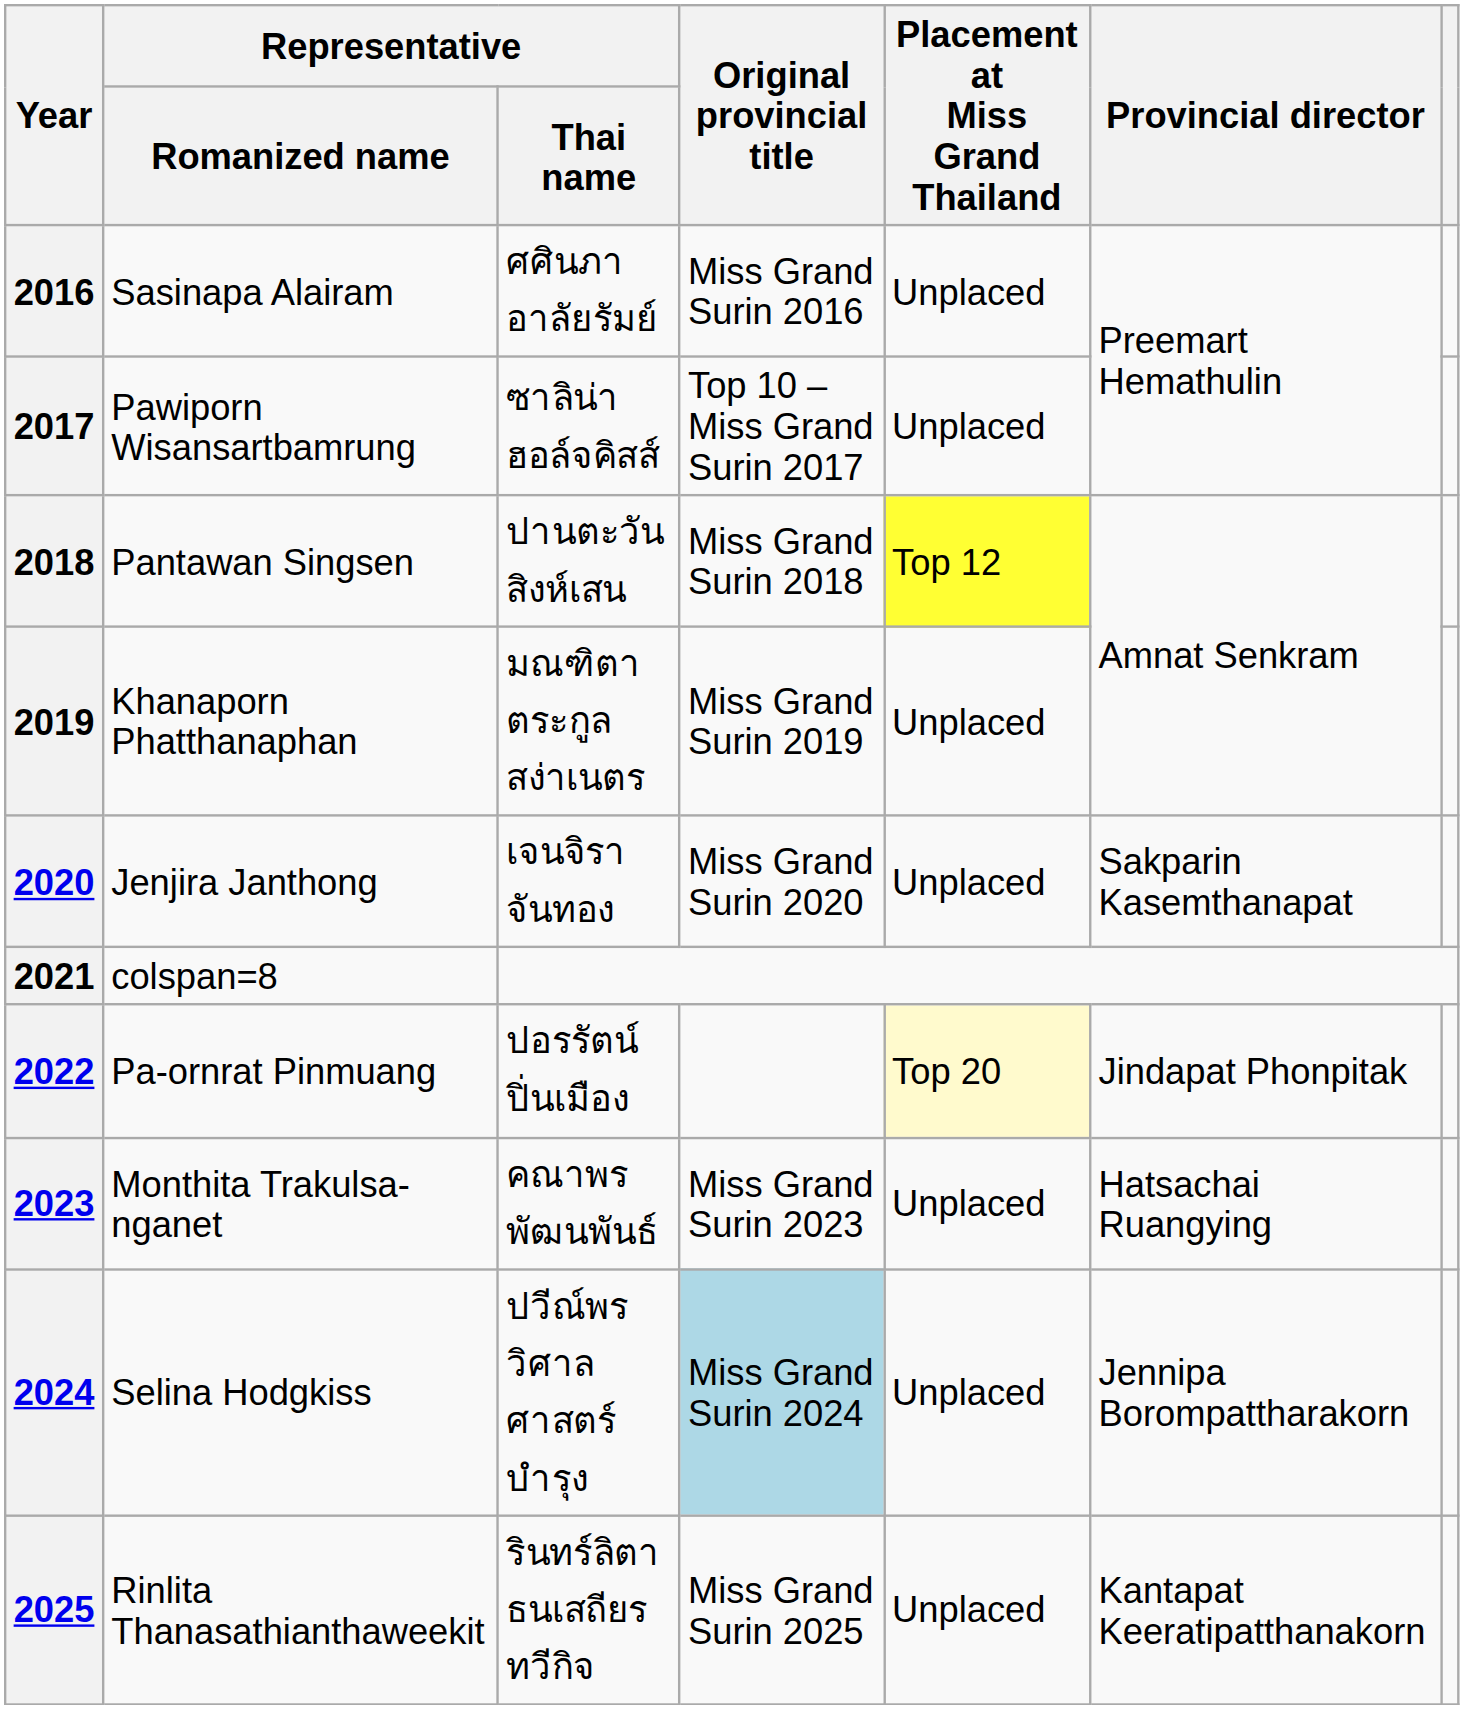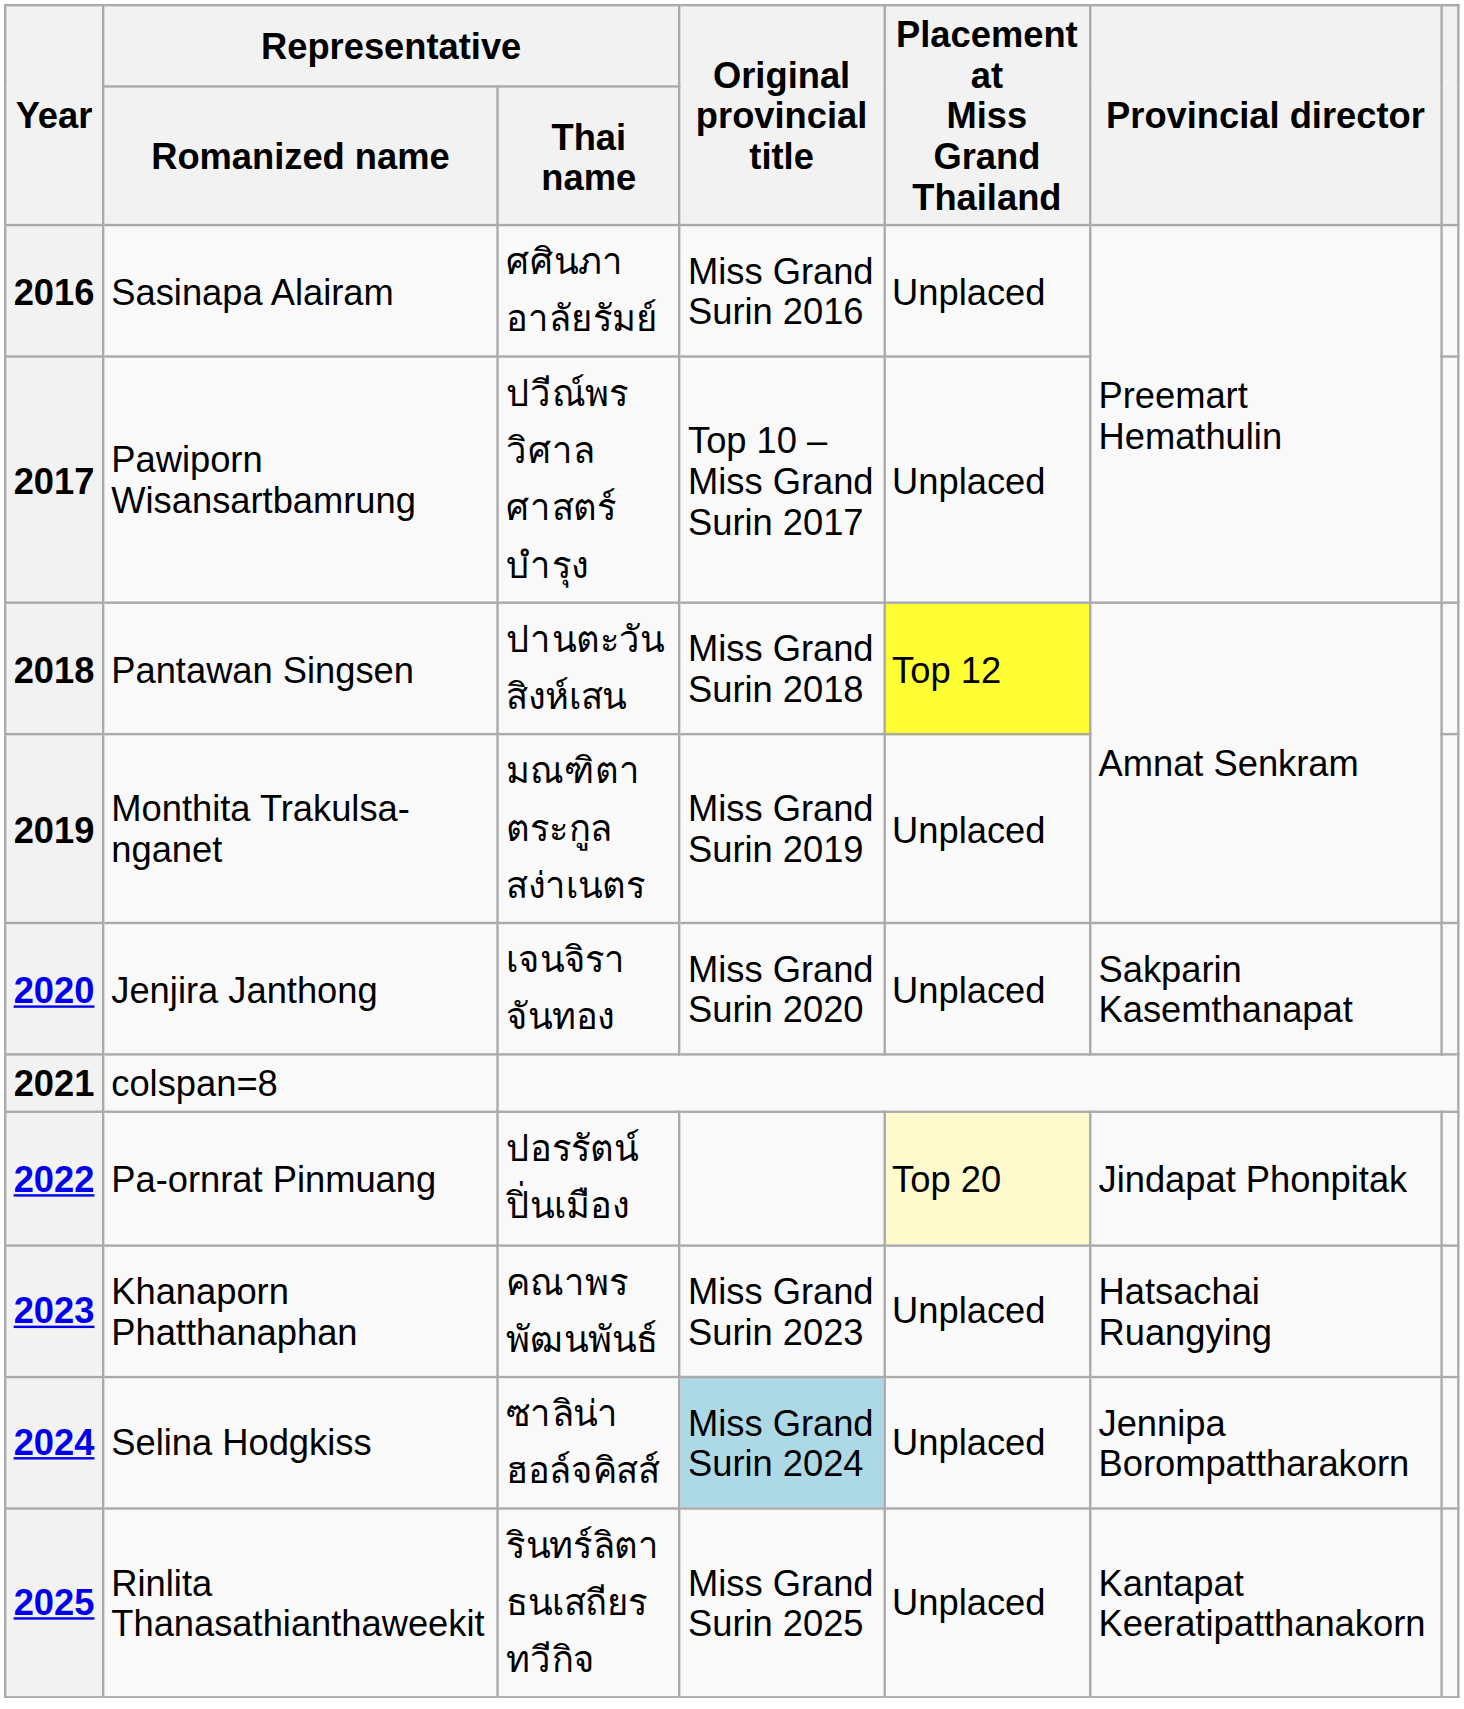(583, 425) ซาลิน่า ฮอล์จคิสส์ -> (567, 479) ปวีณ์พร วิศาลศาสตร์บำรุง
(234, 722) Khanaporn Phatthanaphan -> (261, 829) Monthita Trakulsa-nganet
(261, 1203) Monthita Trakulsa-nganet -> (234, 1310) Khanaporn Phatthanaphan
(567, 1391) ปวีณ์พร วิศาลศาสตร์บำรุง -> (583, 1441) ซาลิน่า ฮอล์จคิสส์
